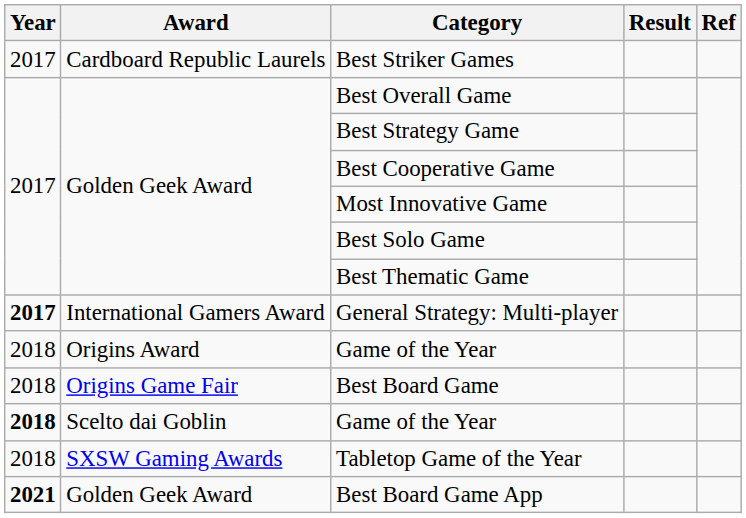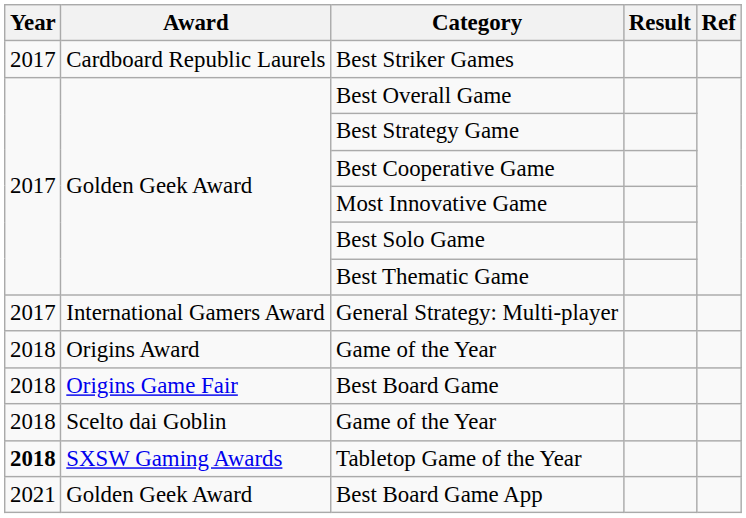(33, 312) bold -> (33, 312) normal
(33, 421) bold -> (33, 421) normal
(33, 458) normal -> (33, 458) bold
(33, 494) bold -> (33, 494) normal
